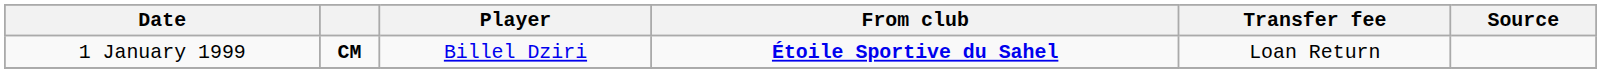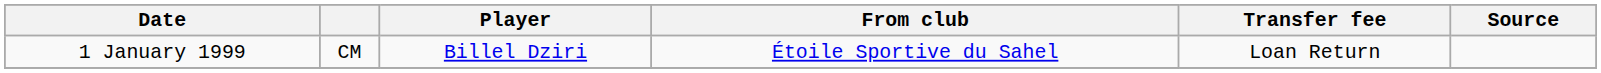(349, 52) bold -> (349, 52) normal
(915, 52) bold -> (915, 52) normal
